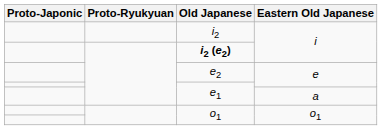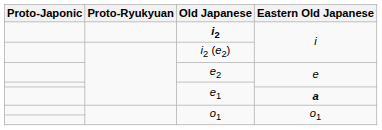(215, 32) normal -> (215, 32) bold
(215, 52) bold -> (215, 52) normal
(316, 96) normal -> (316, 96) bold
